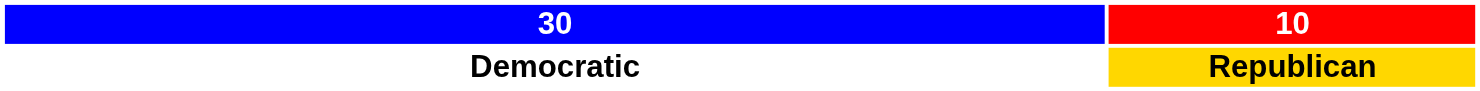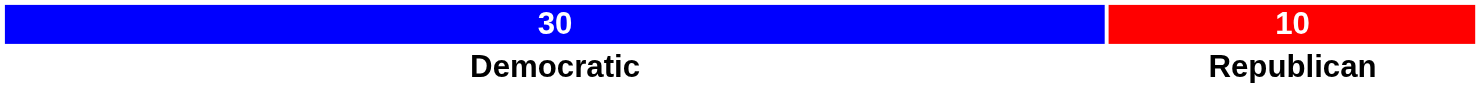(1293, 66) gold background -> (1293, 66) no background
